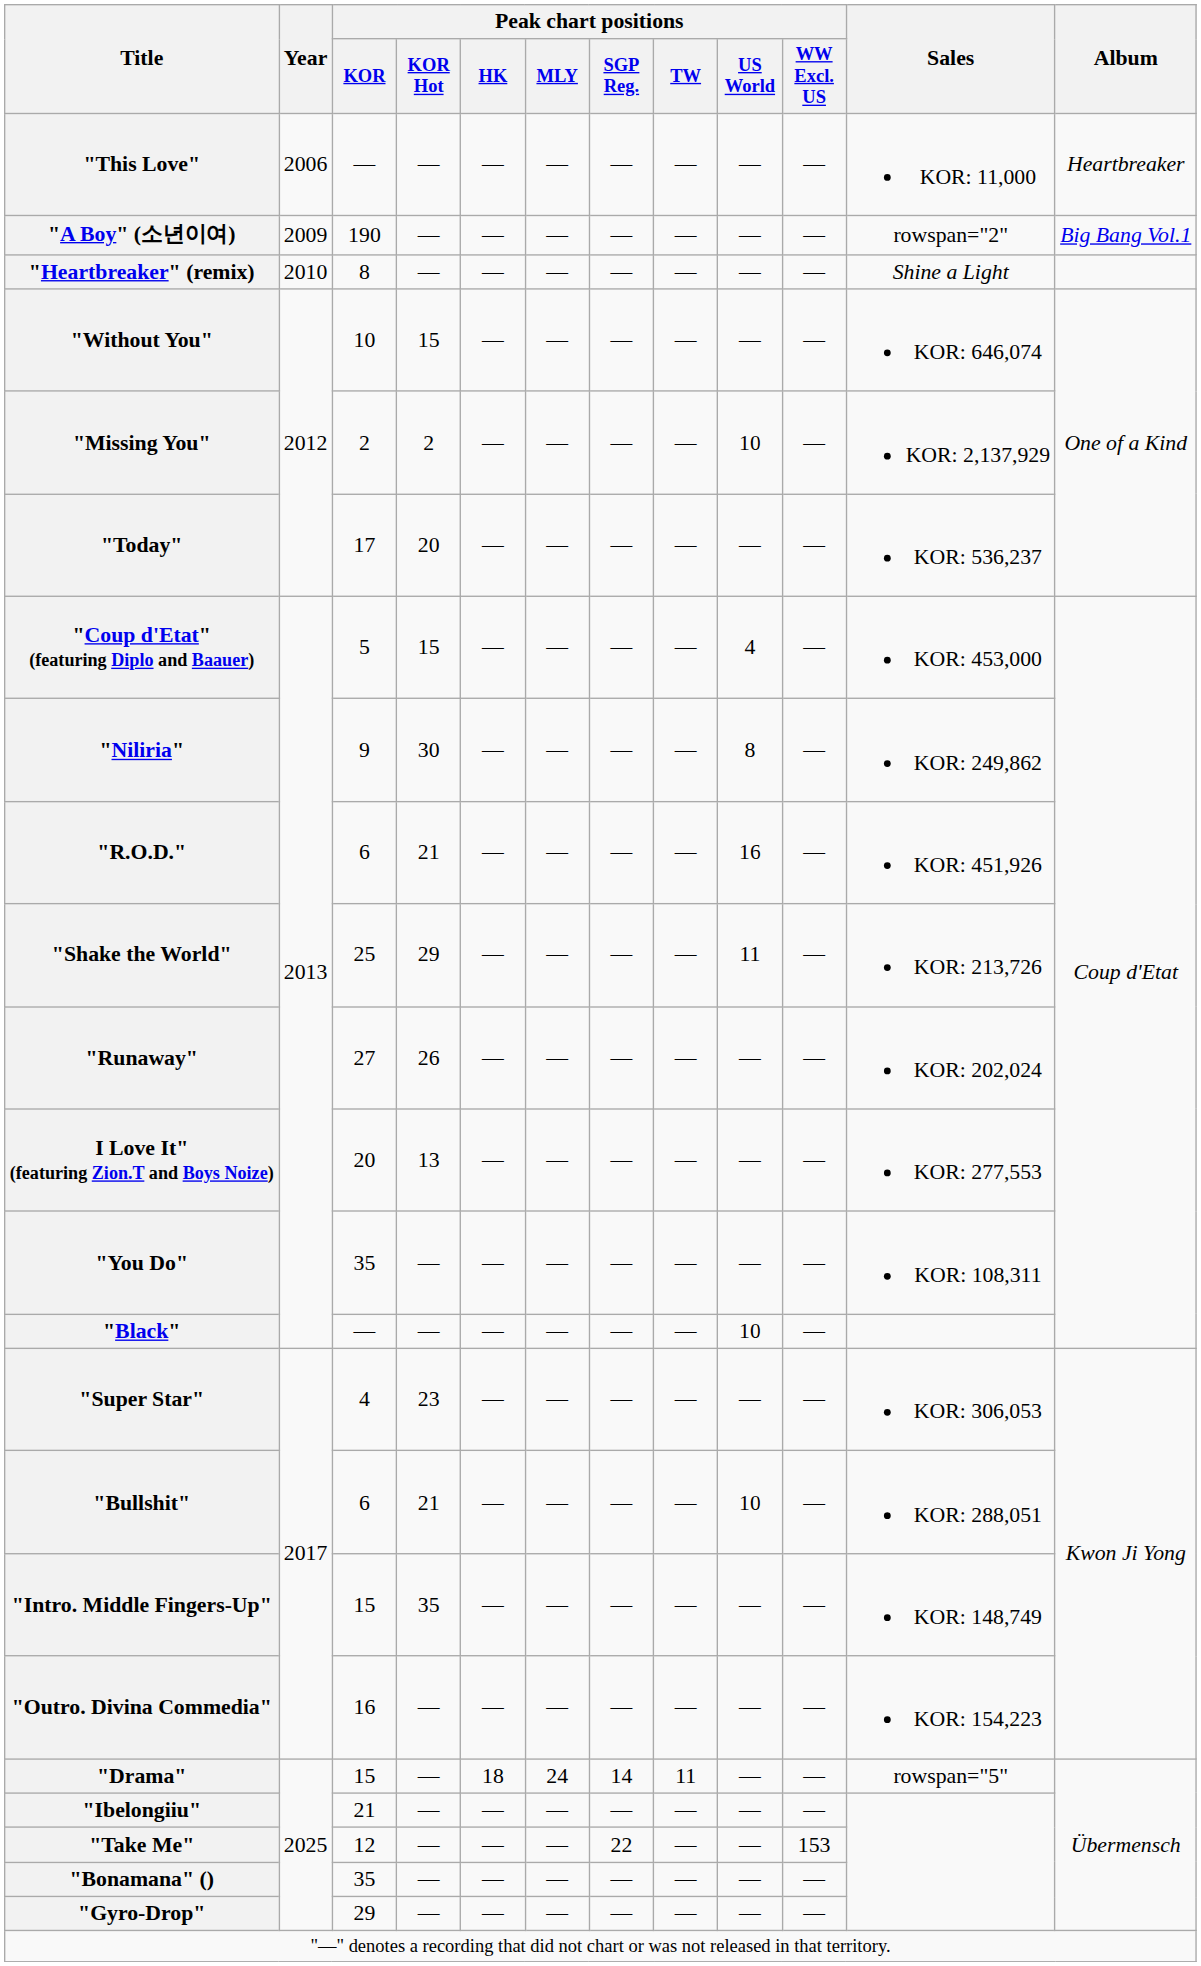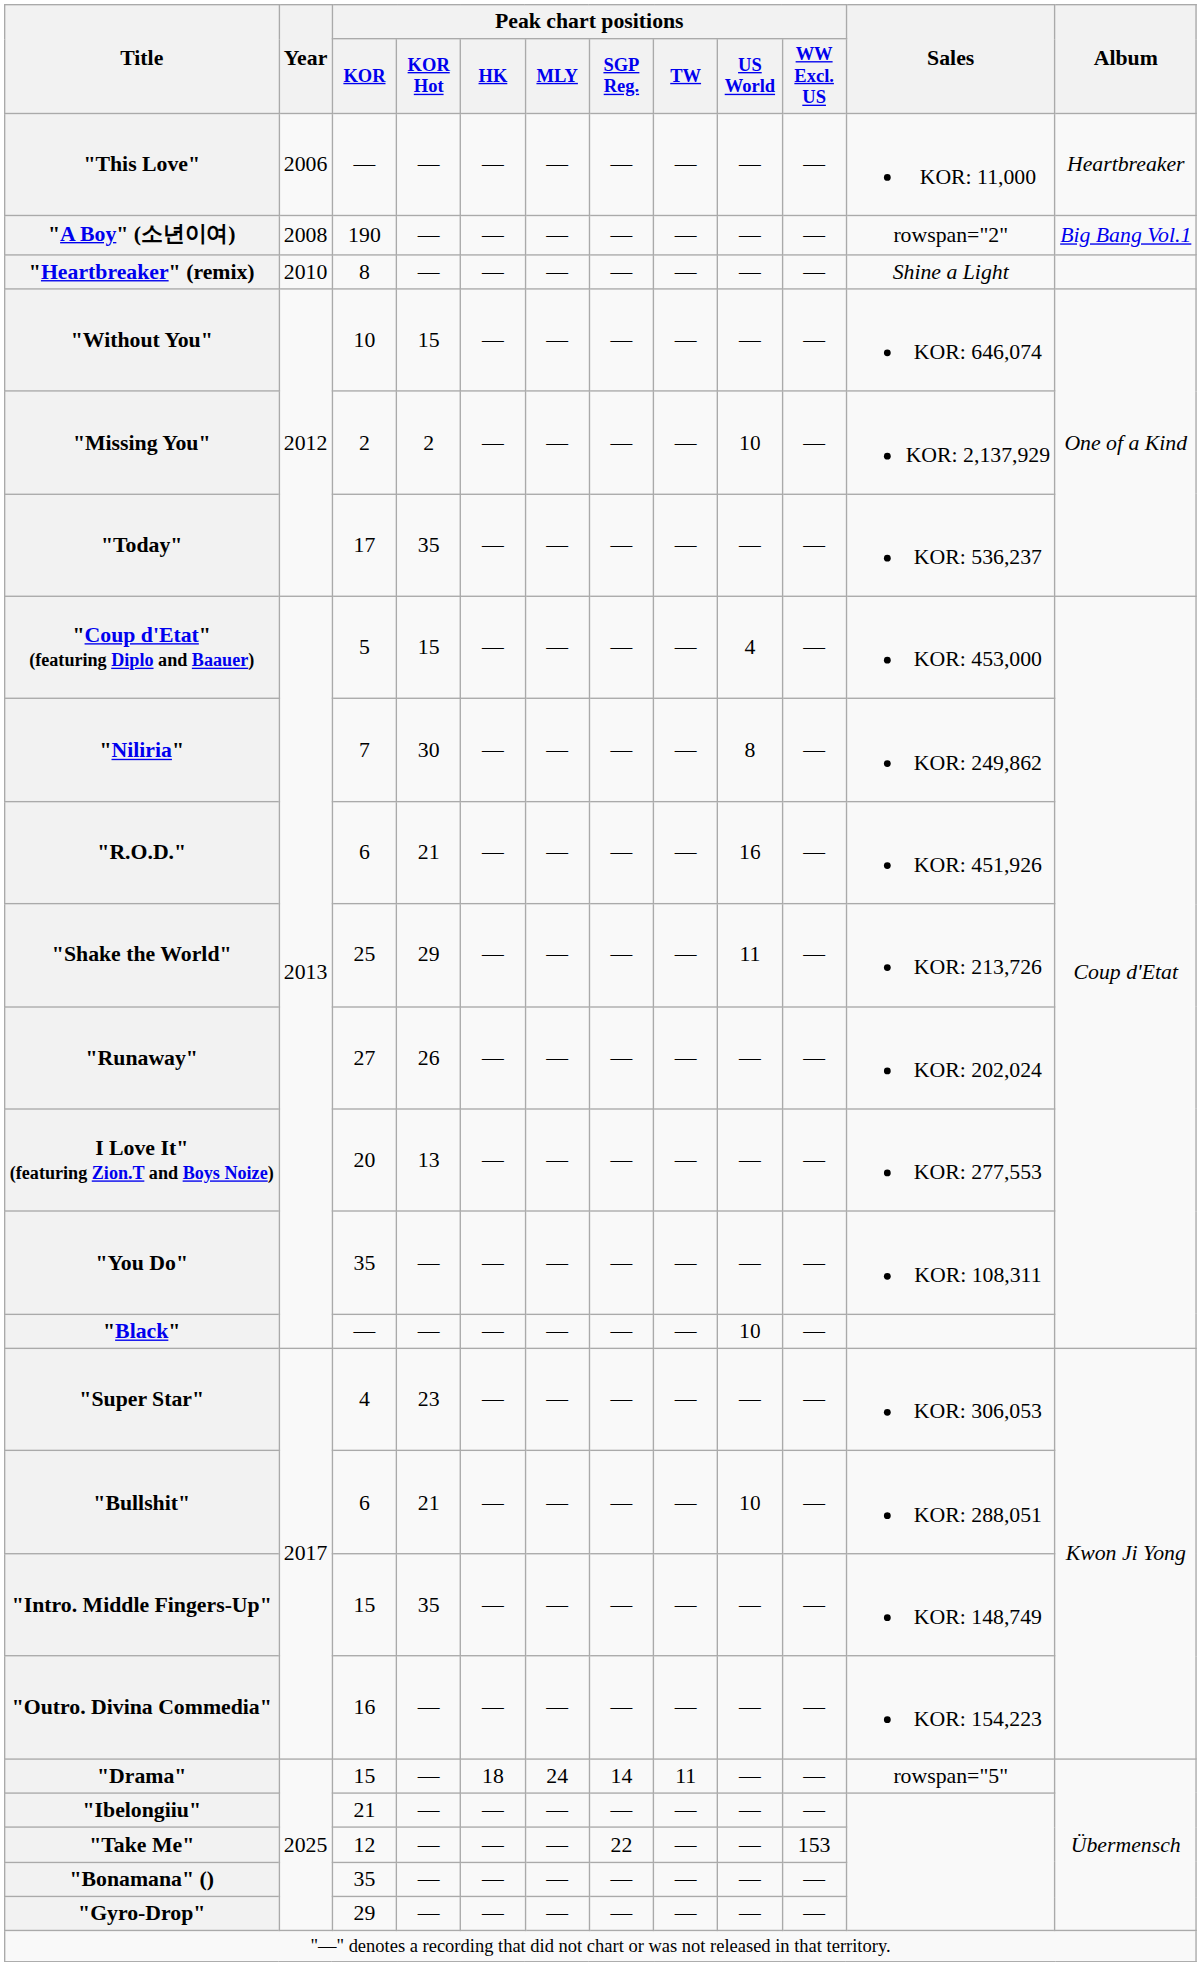(306, 234) 2009 -> (306, 234) 2008
(429, 544) 20 -> (429, 544) 35
(364, 749) 9 -> (364, 749) 7
